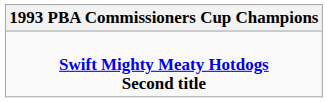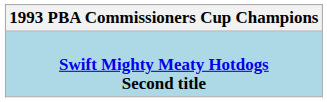(164, 73) no background -> (164, 73) lightblue background
